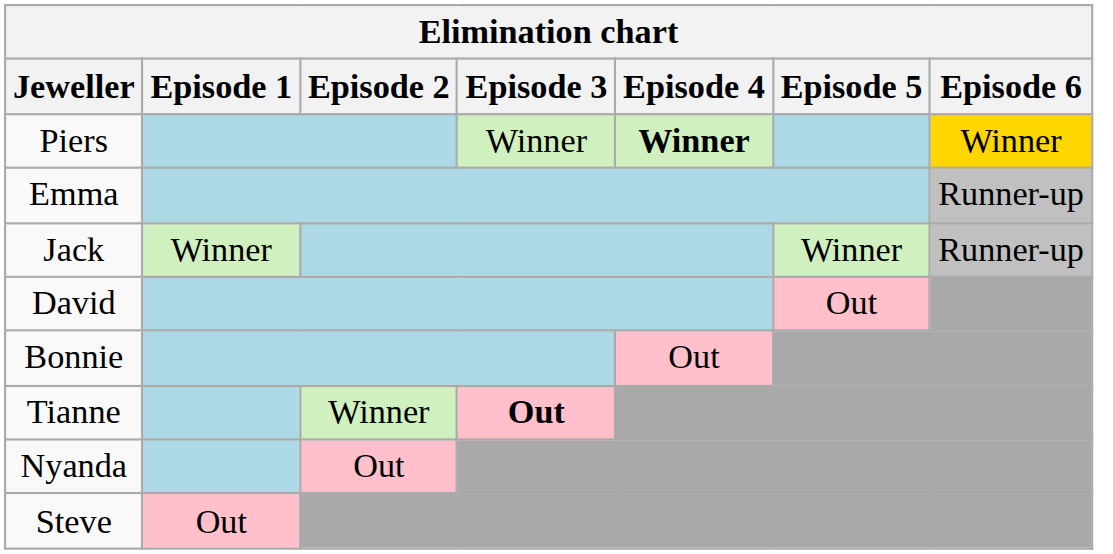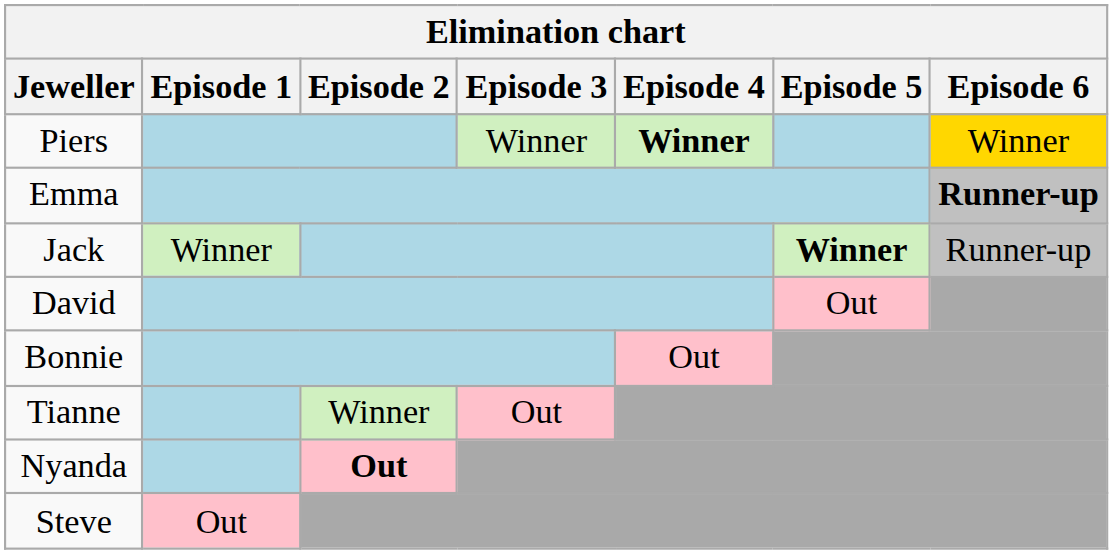(1011, 194) normal -> (1018, 194) bold
(852, 248) normal -> (852, 248) bold
(536, 411) bold -> (536, 411) normal
(379, 466) normal -> (379, 466) bold
